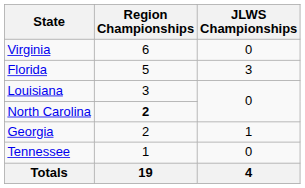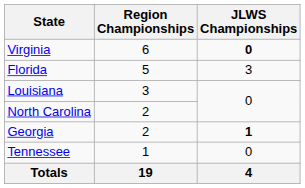(249, 49) normal -> (249, 49) bold
(146, 111) bold -> (146, 111) normal
(249, 132) normal -> (249, 132) bold
